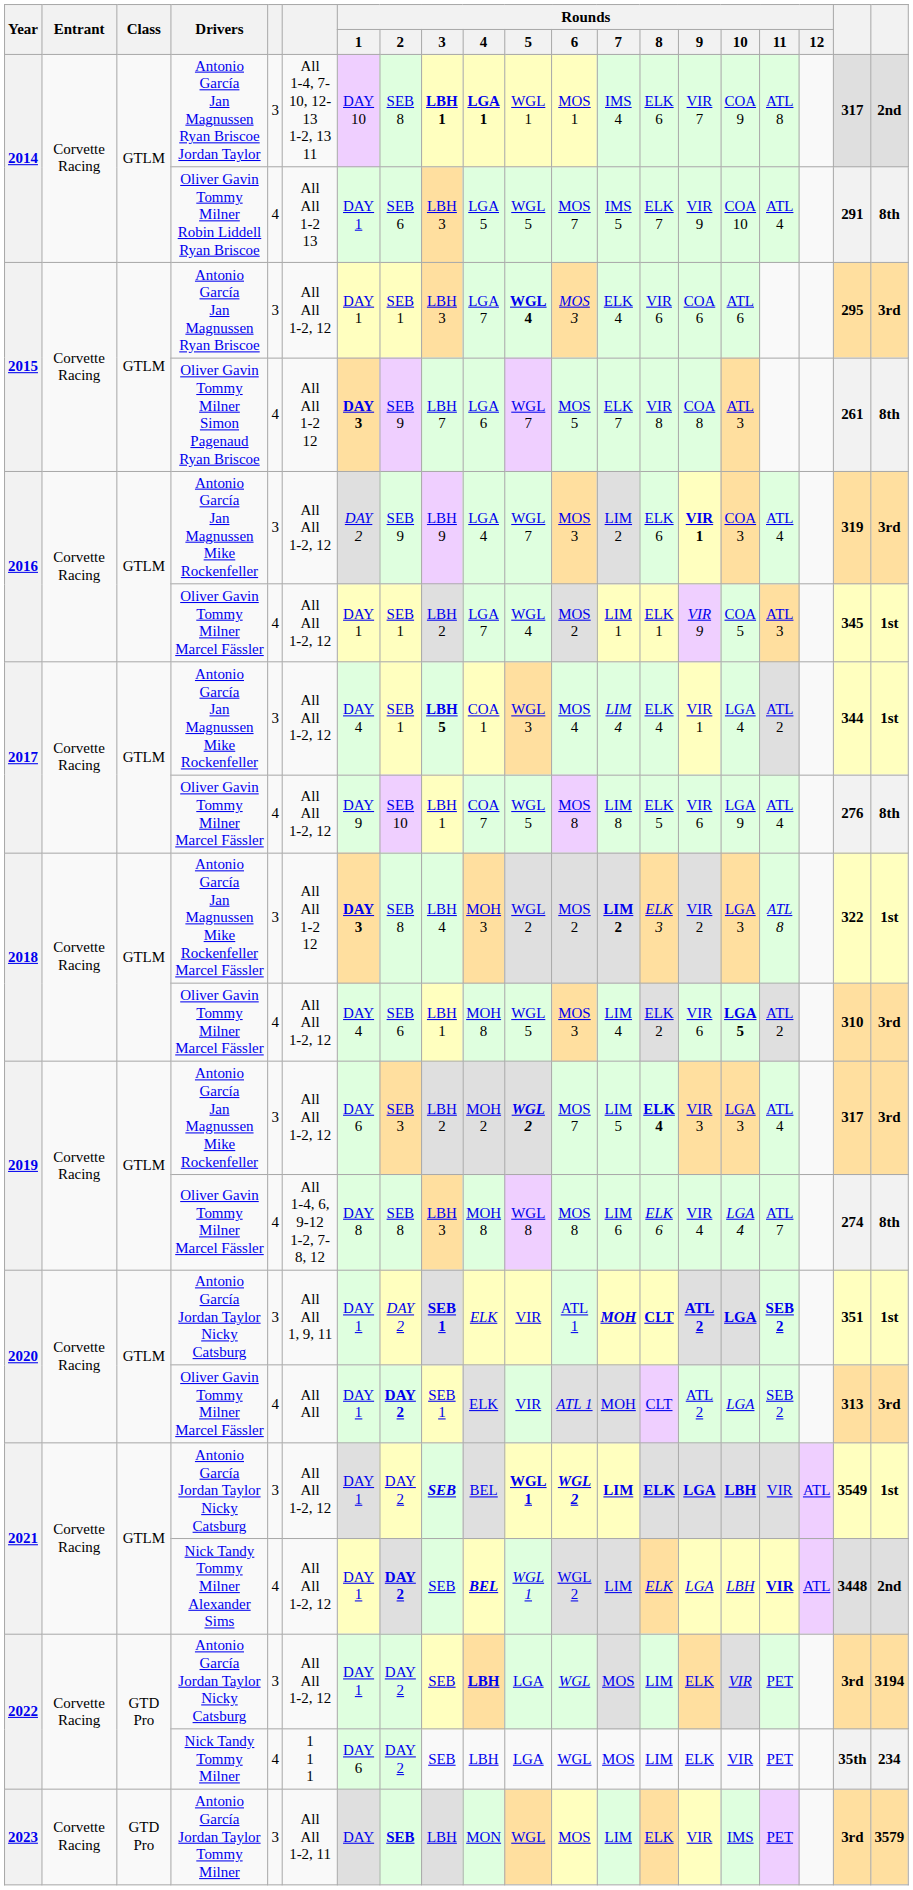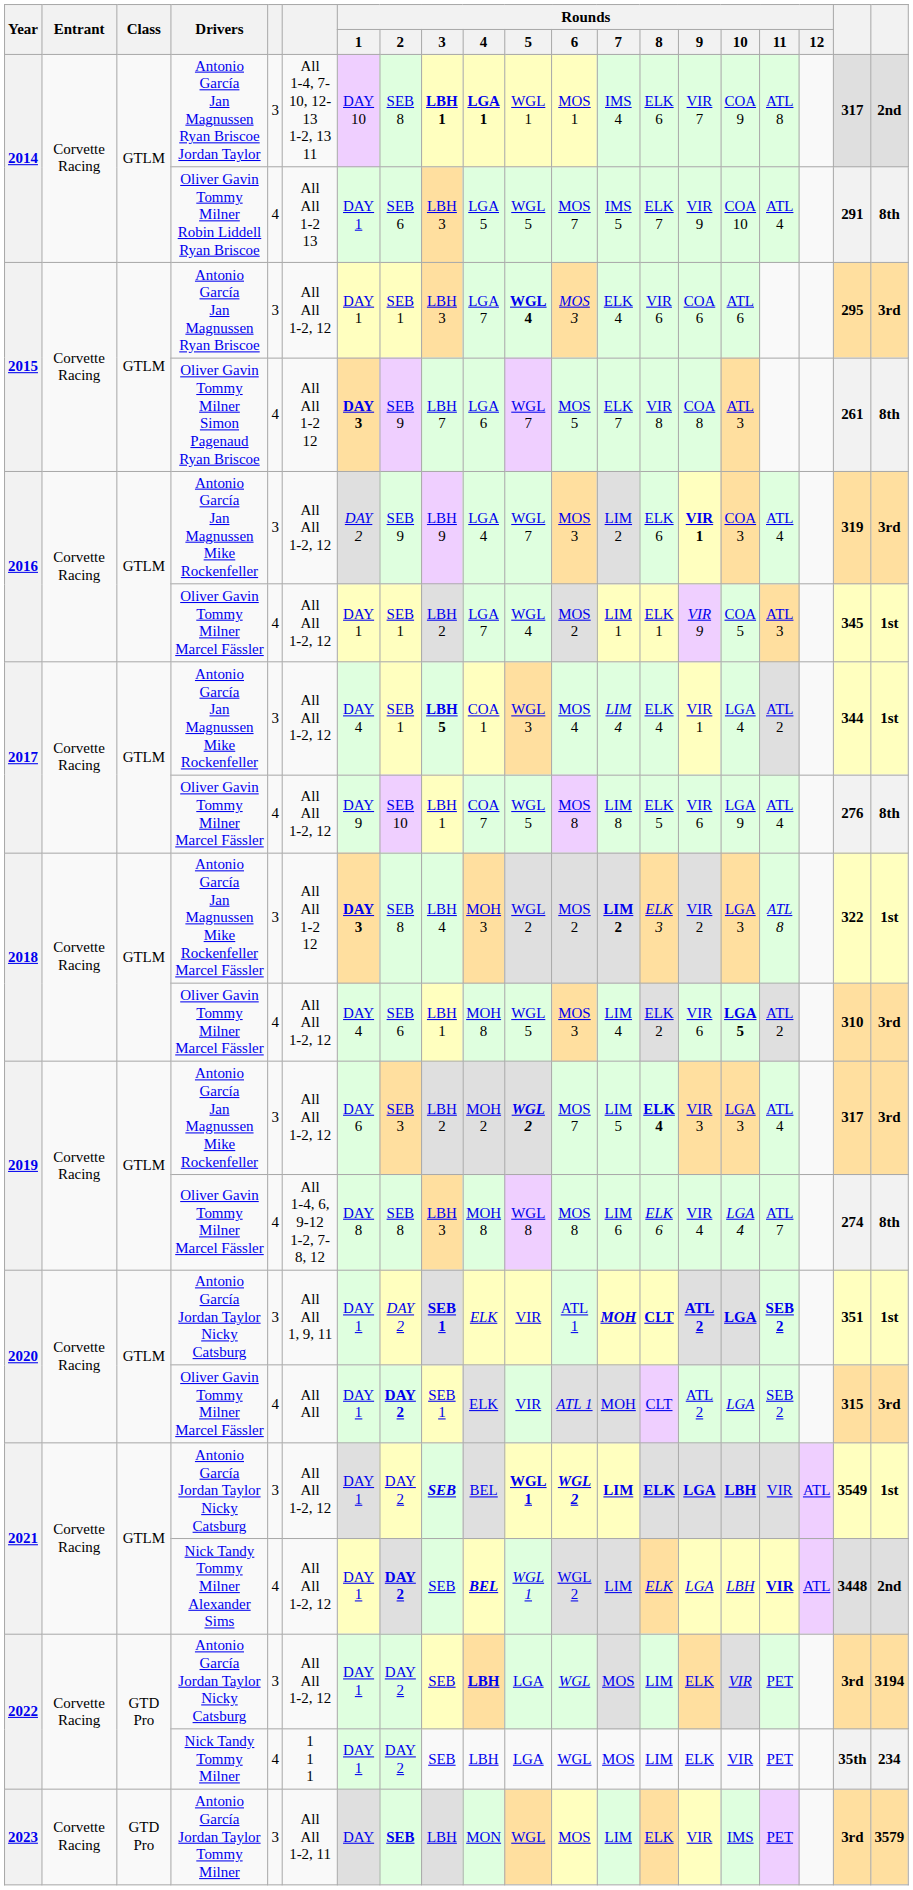(852, 1404) 313 -> (852, 1404) 315
(359, 1759) DAY 6 -> (359, 1759) DAY 1
